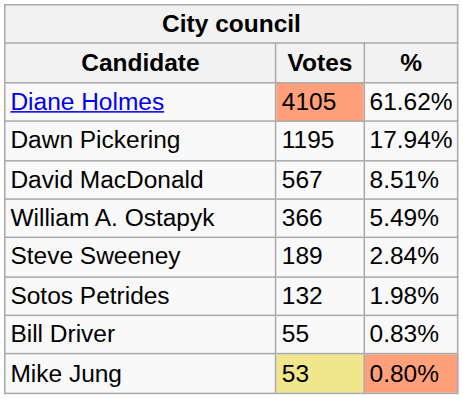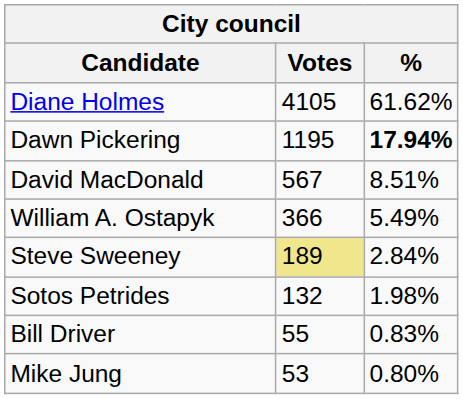(309, 101) lightsalmon background -> (309, 101) no background
(411, 140) normal -> (411, 140) bold
(302, 256) no background -> (302, 256) khaki background
(295, 373) khaki background -> (295, 373) no background
(404, 373) lightsalmon background -> (404, 373) no background
